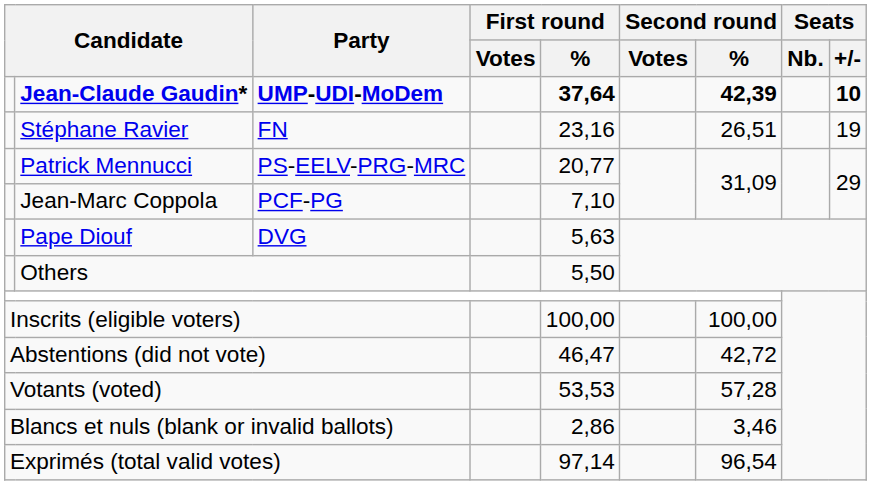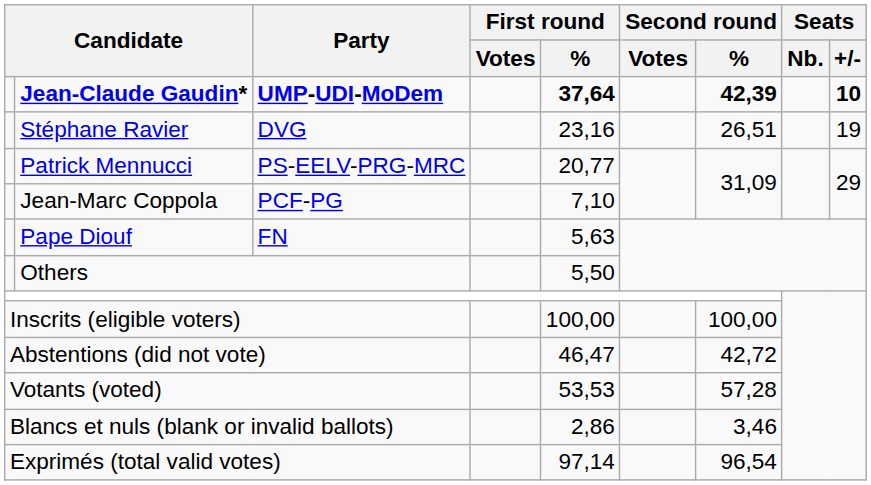(273, 129) FN -> (282, 129) DVG
(282, 237) DVG -> (273, 237) FN
